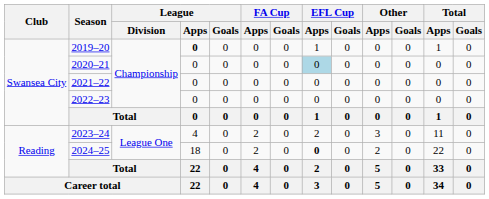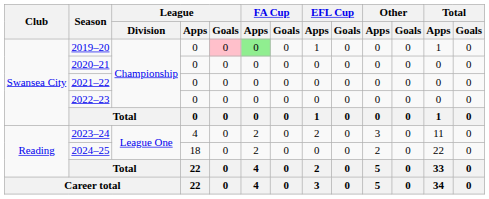(195, 47) bold -> (195, 47) normal
(225, 47) no background -> (225, 47) pink background
(256, 47) no background -> (256, 47) lightgreen background
(317, 64) lightblue background -> (317, 64) no background
(317, 151) bold -> (317, 151) normal
